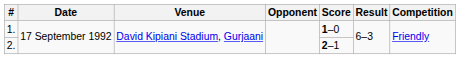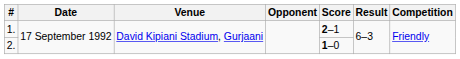(331, 29) 1–0 -> (331, 29) 2–1
(331, 45) 2–1 -> (331, 45) 1–0
